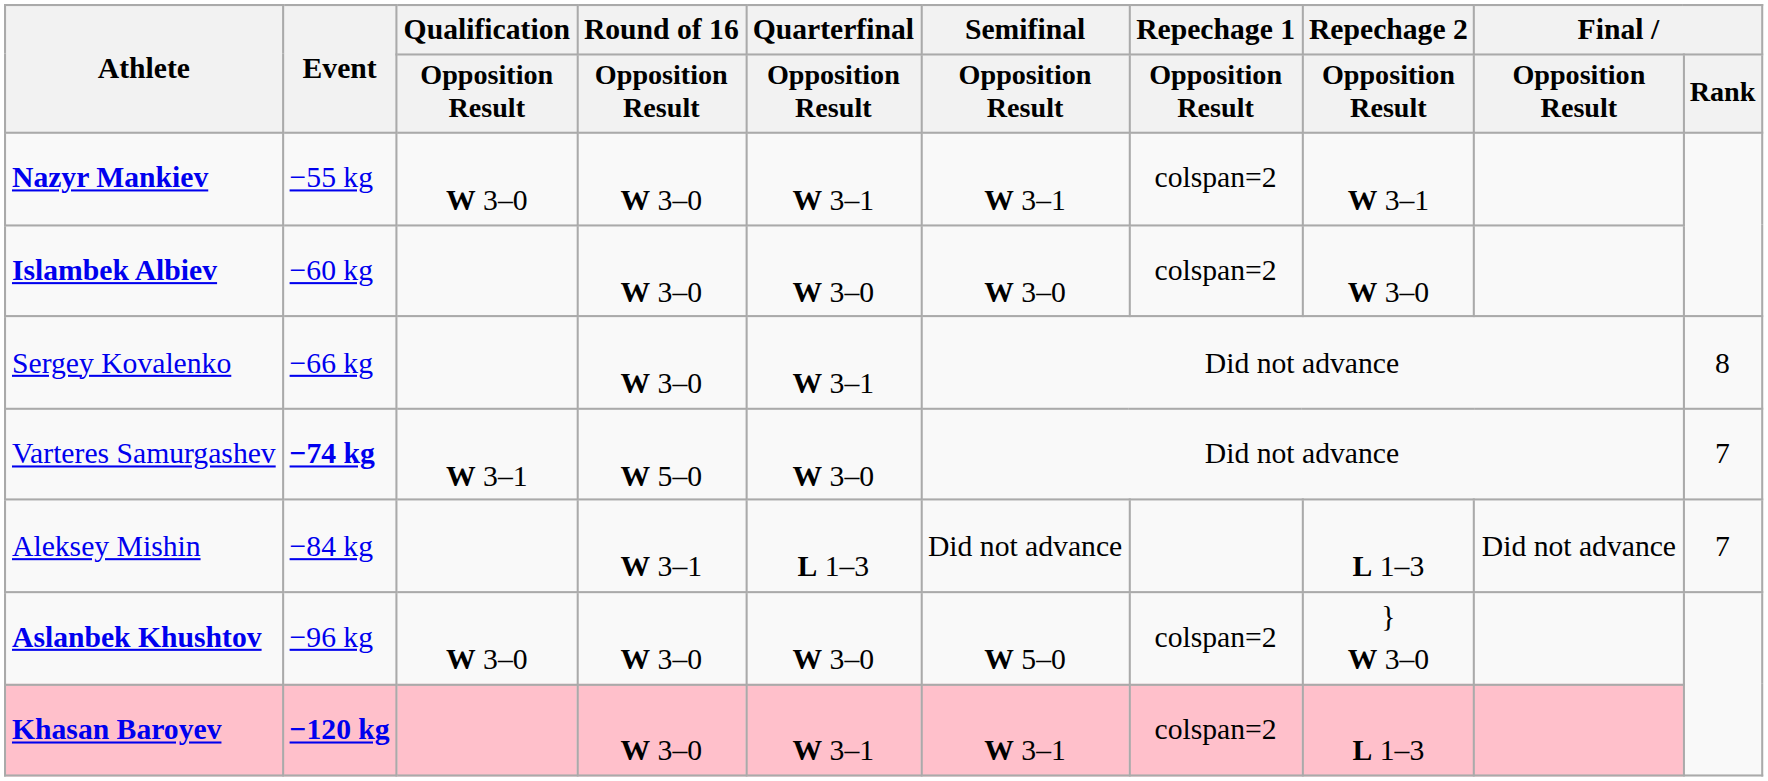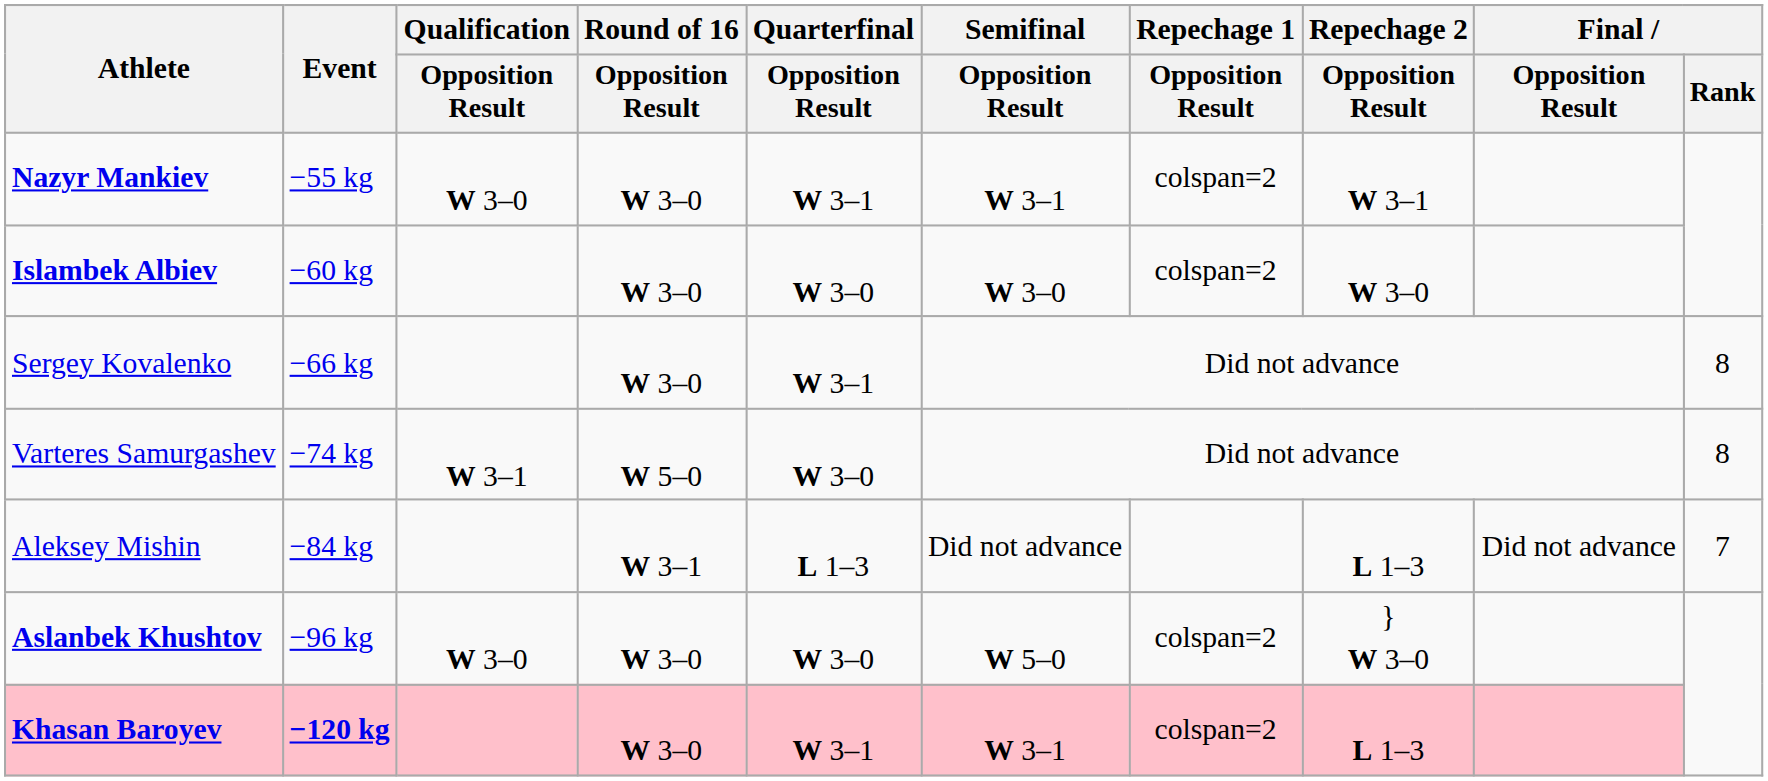(332, 454) bold -> (331, 454) normal
(1723, 454) 7 -> (1723, 454) 8
